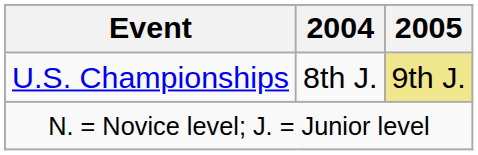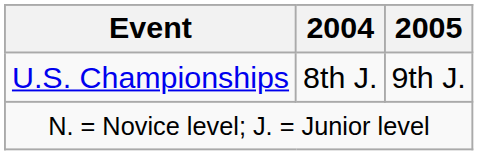(429, 76) khaki background -> (429, 76) no background
